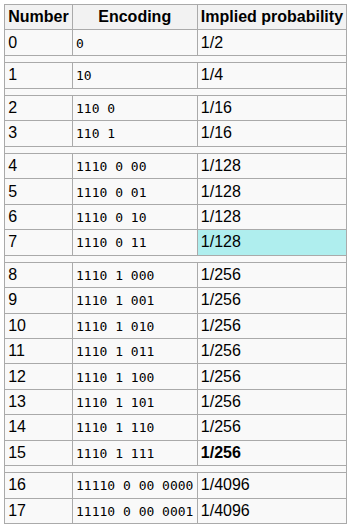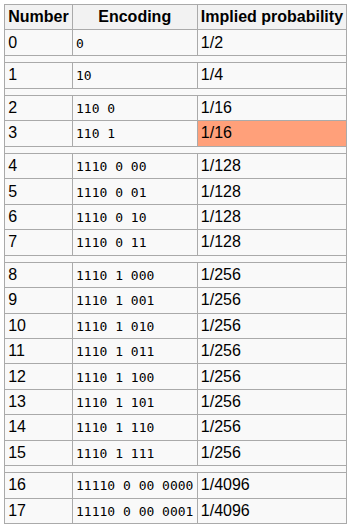(216, 133) no background -> (216, 133) lightsalmon background
(221, 242) paleturquoise background -> (221, 242) no background
(221, 452) bold -> (221, 452) normal
